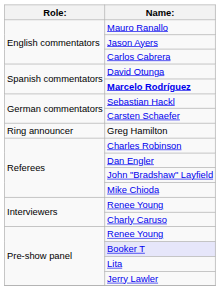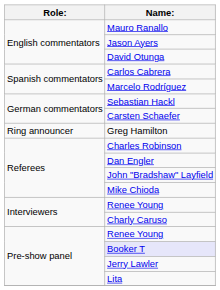(139, 57) Carlos Cabrera -> (136, 57) David Otunga
(136, 72) David Otunga -> (139, 72) Carlos Cabrera
(149, 86) bold -> (147, 86) normal
(115, 264) Lita -> (133, 264) Jerry Lawler
(133, 279) Jerry Lawler -> (115, 279) Lita
